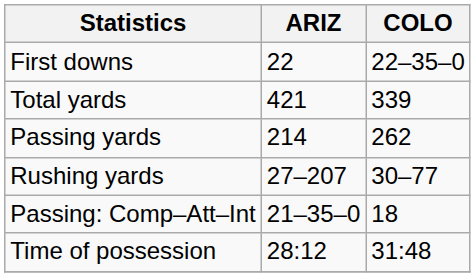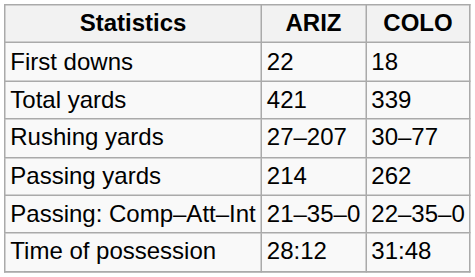(418, 61) 22–35–0 -> (385, 61) 18
rows swapped: (87, 175) <-> (86, 137)
(385, 213) 18 -> (418, 213) 22–35–0
